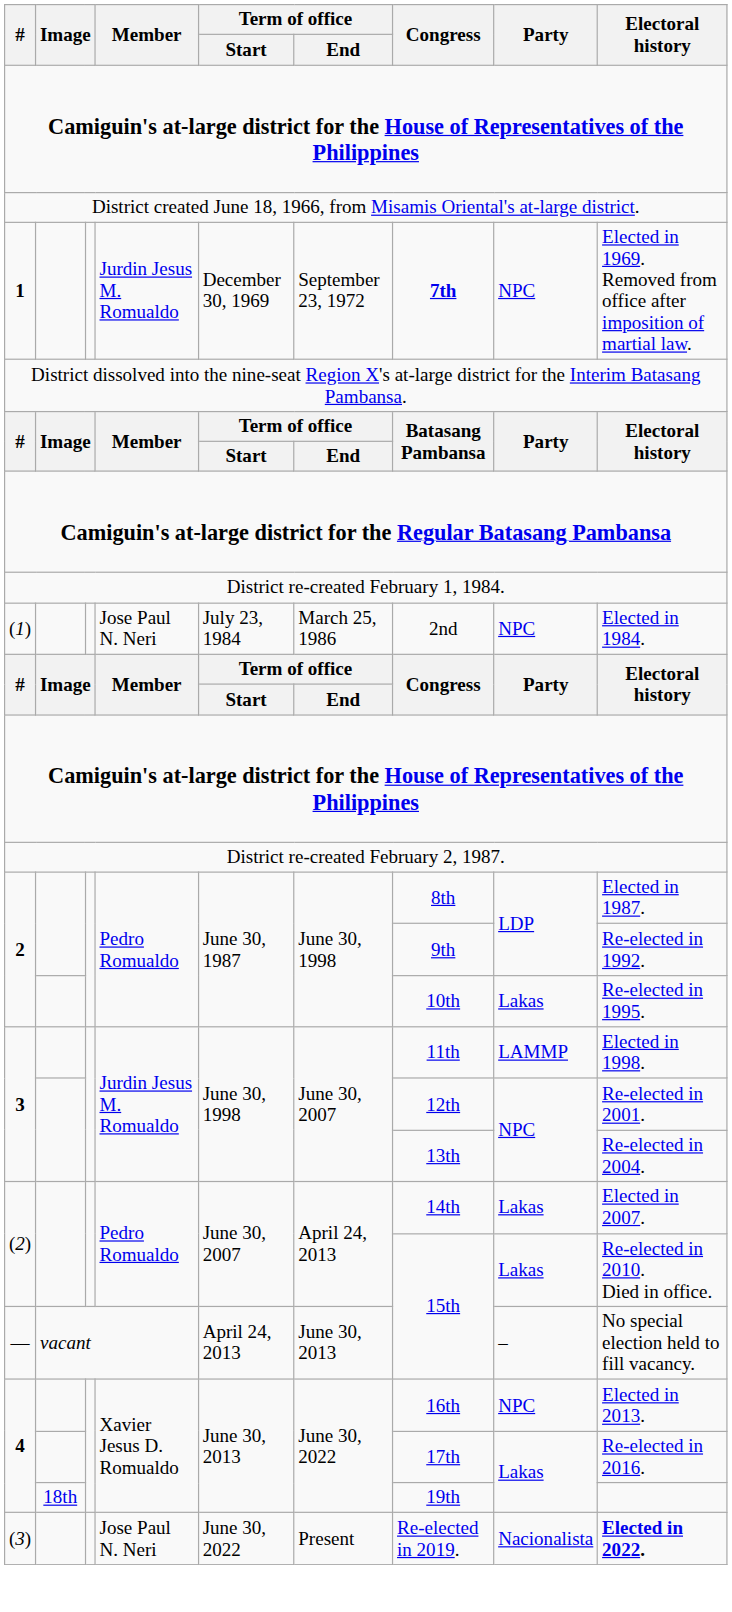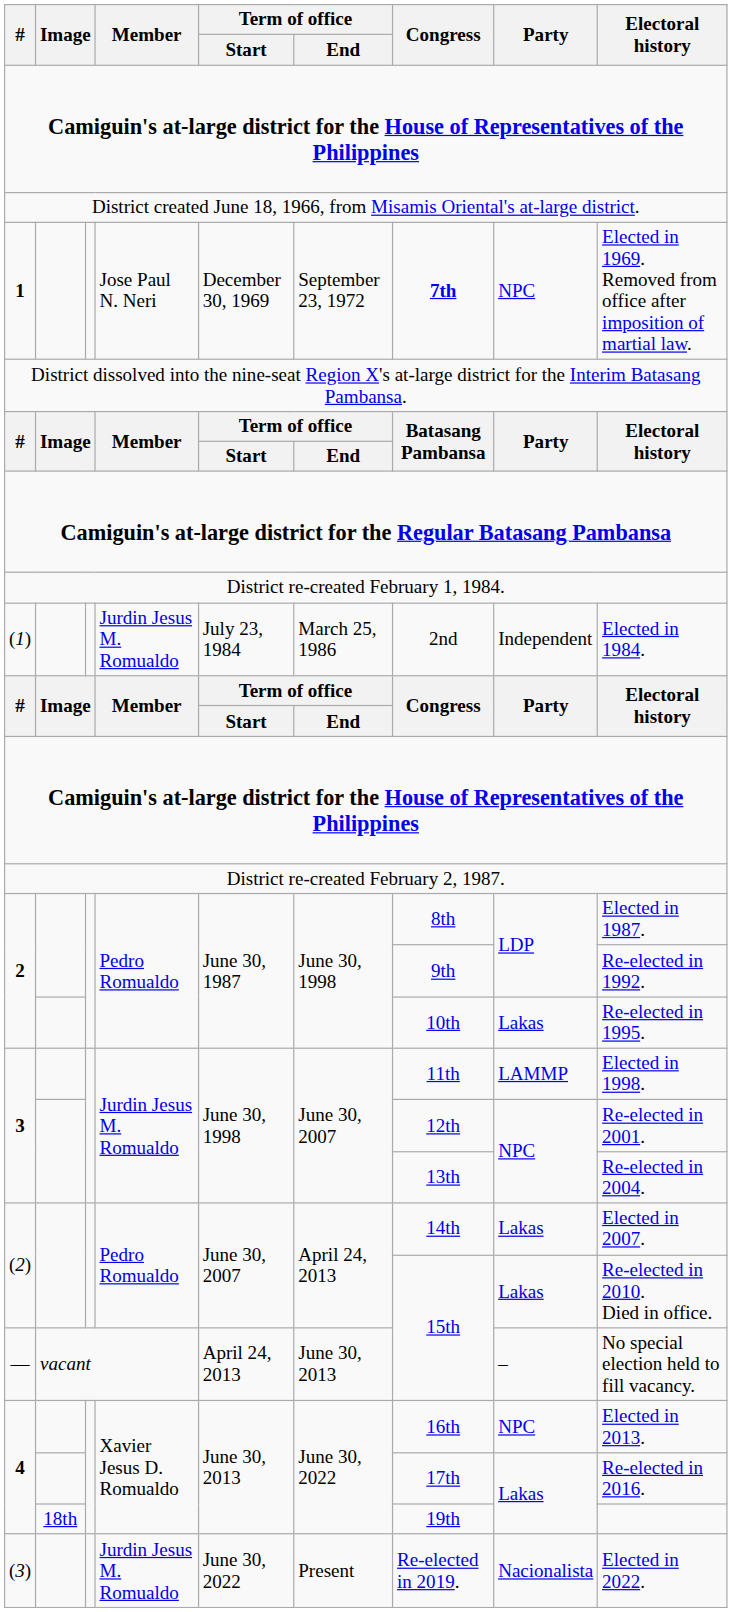(146, 290) Jurdin Jesus M. Romualdo -> (135, 290) Jose Paul N. Neri
(135, 628) Jose Paul N. Neri -> (146, 639) Jurdin Jesus M. Romualdo
(517, 628) NPC -> (545, 639) Independent
(135, 1538) Jose Paul N. Neri -> (146, 1570) Jurdin Jesus M. Romualdo
(643, 1538) bold -> (640, 1570) normal
